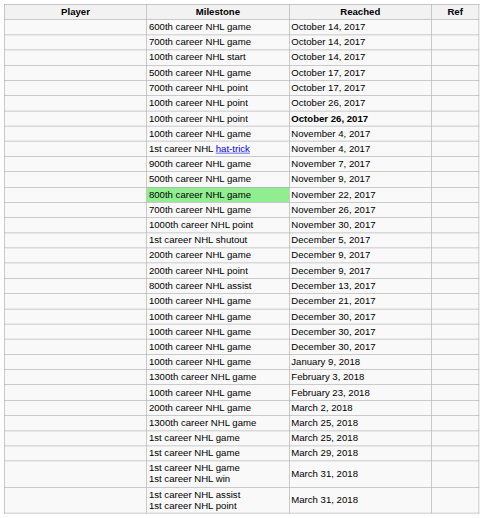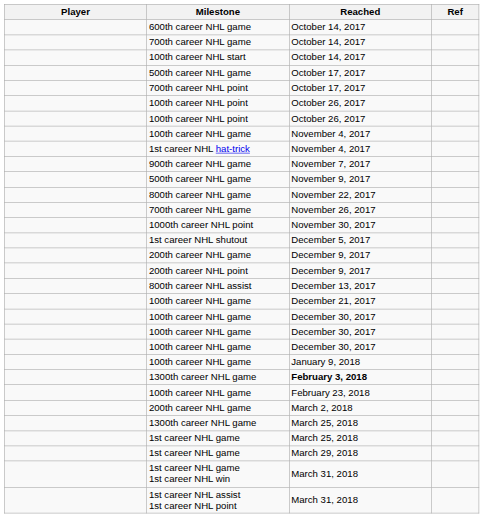(330, 118) bold -> (328, 118) normal
(200, 194) lightgreen background -> (200, 194) no background
(328, 377) normal -> (329, 377) bold
